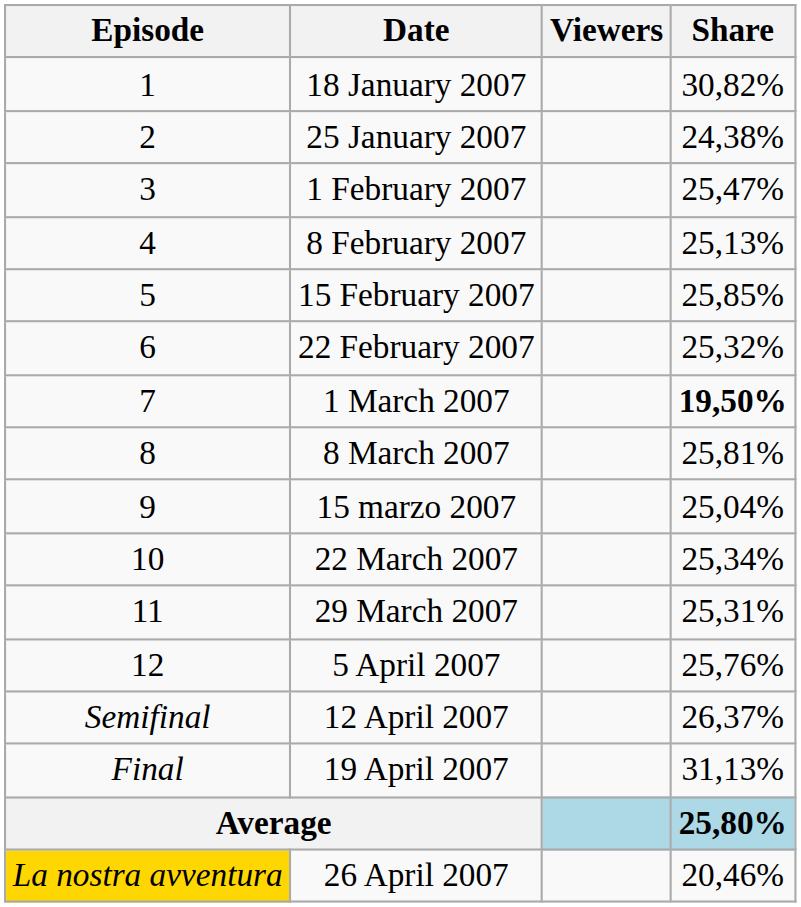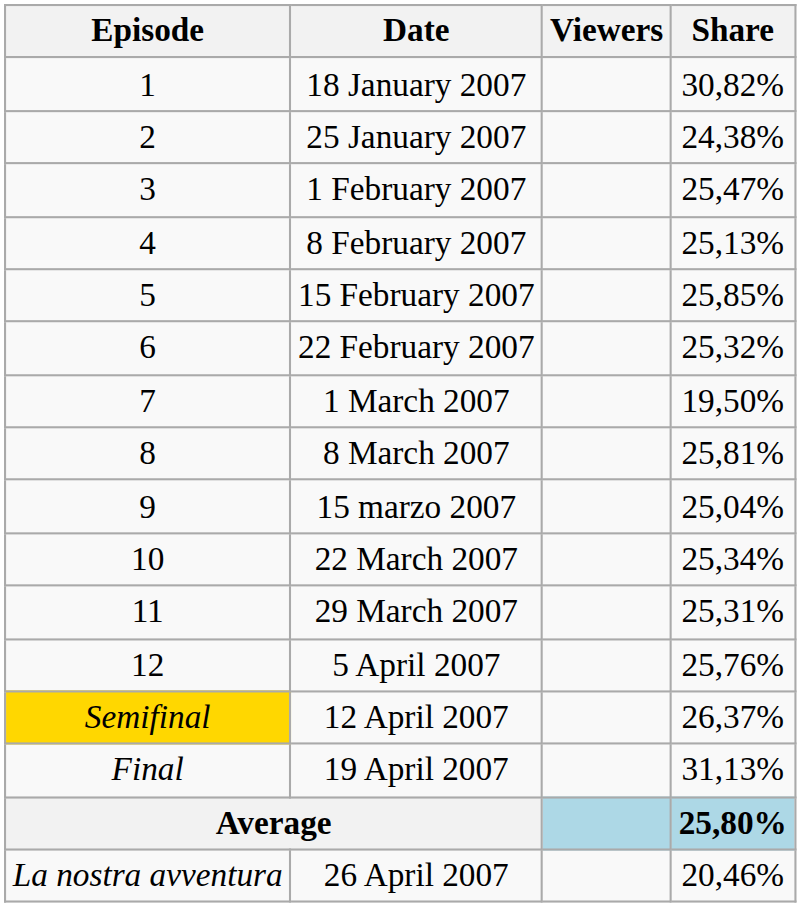(733, 400) bold -> (733, 400) normal
(148, 717) no background -> (148, 717) gold background
(148, 875) gold background -> (148, 875) no background
